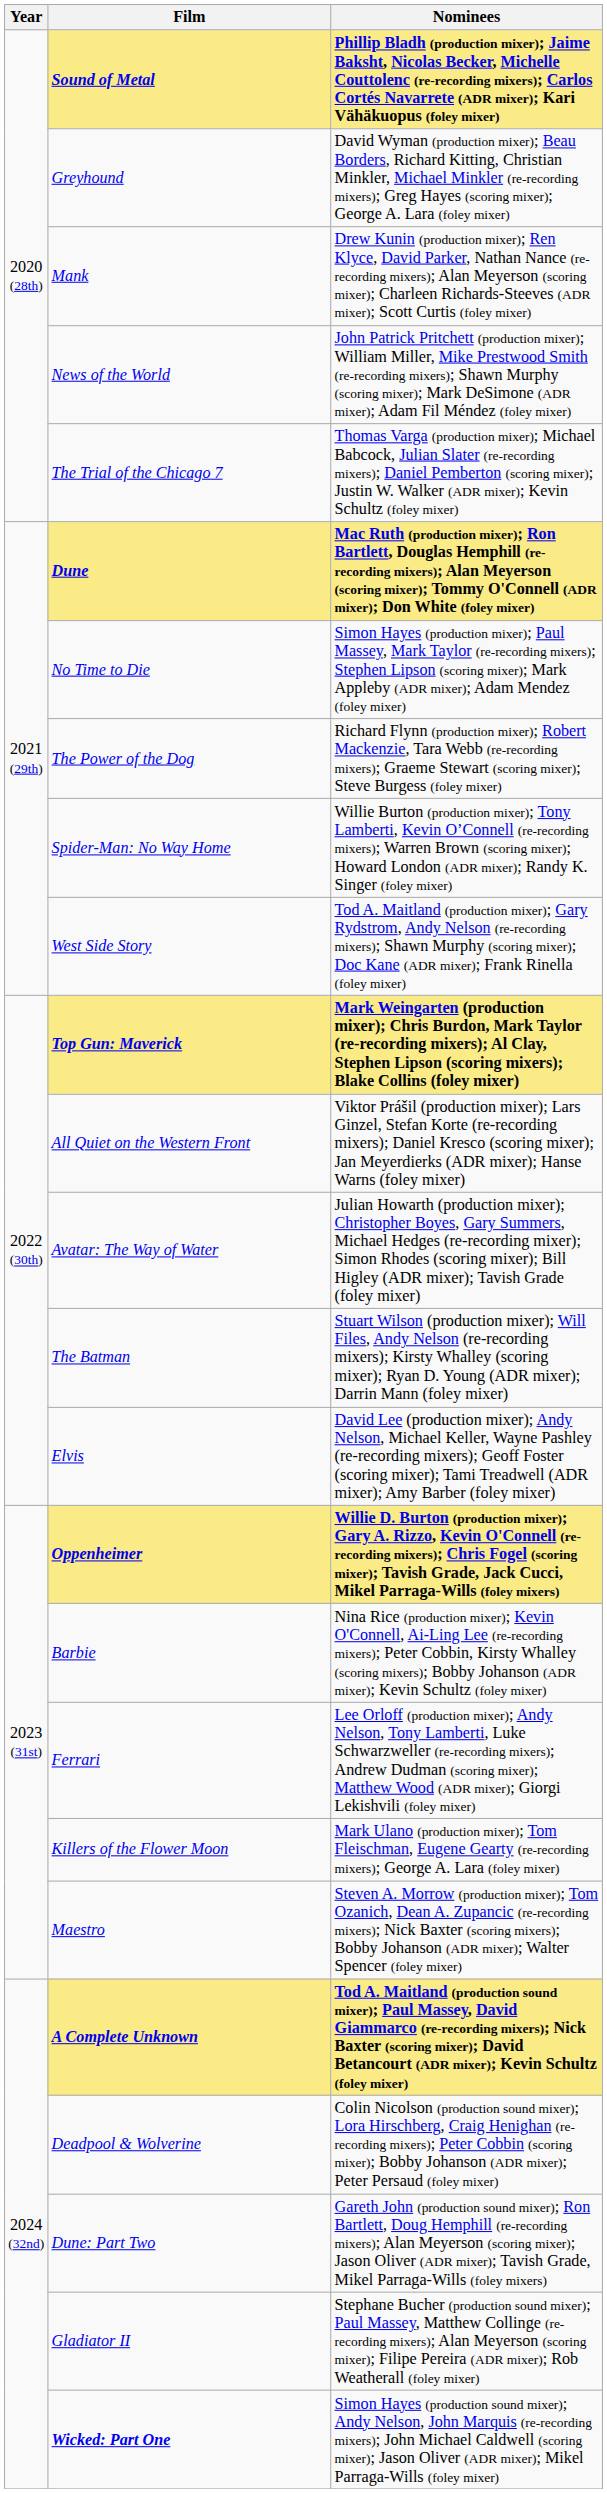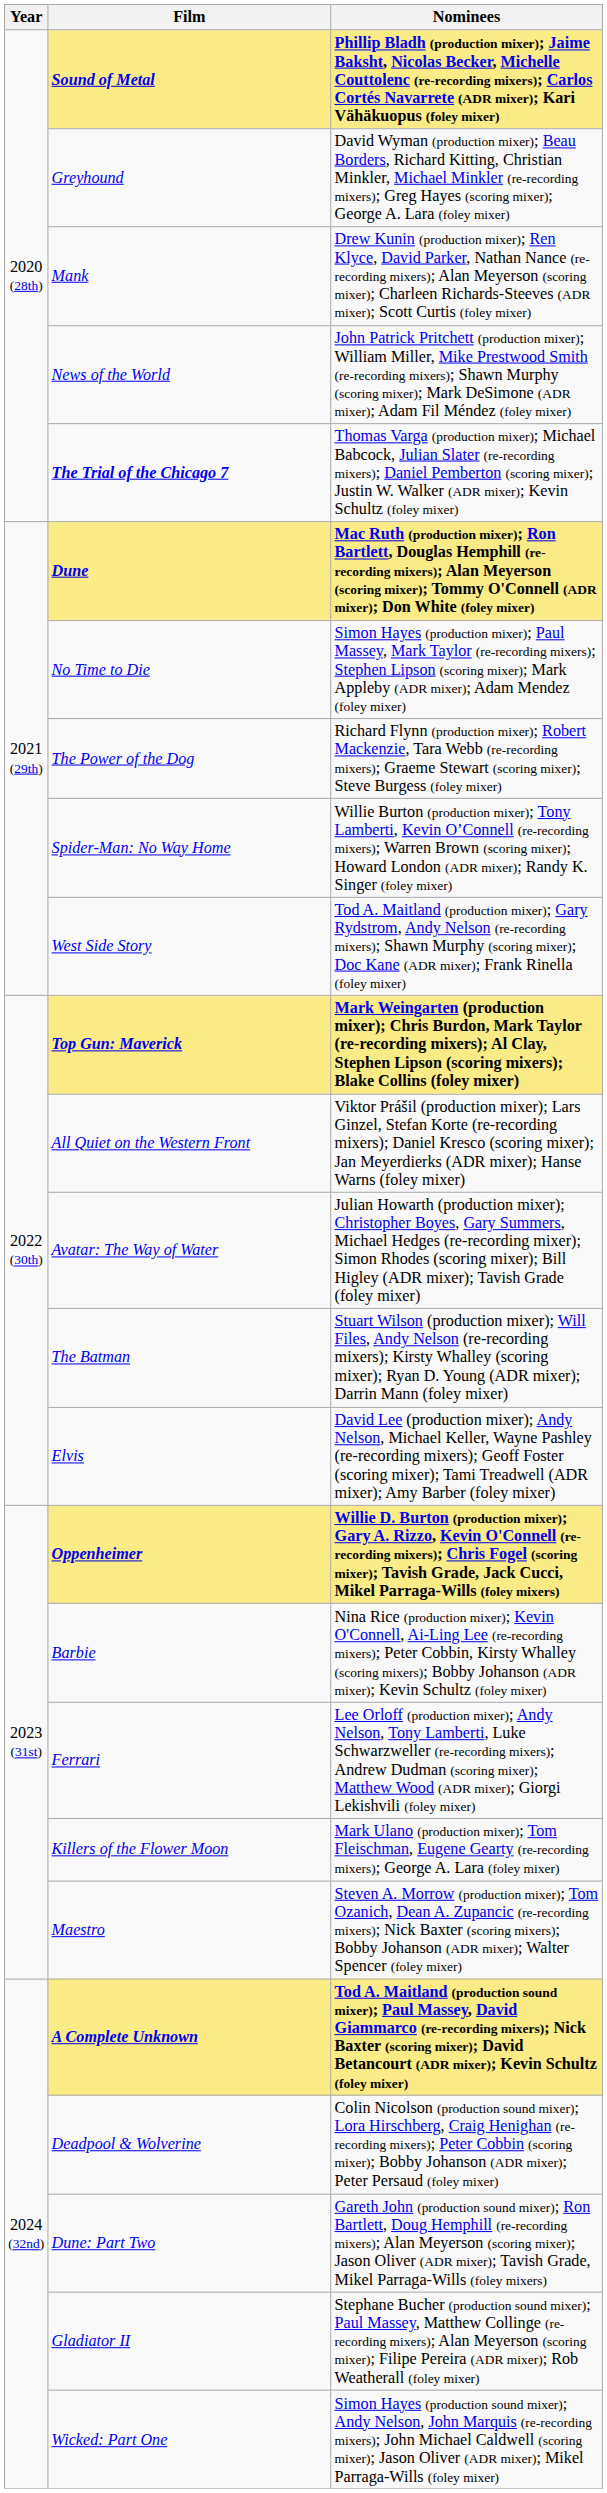(137, 472) normal -> (140, 472) bold
(111, 2439) bold -> (109, 2439) normal
